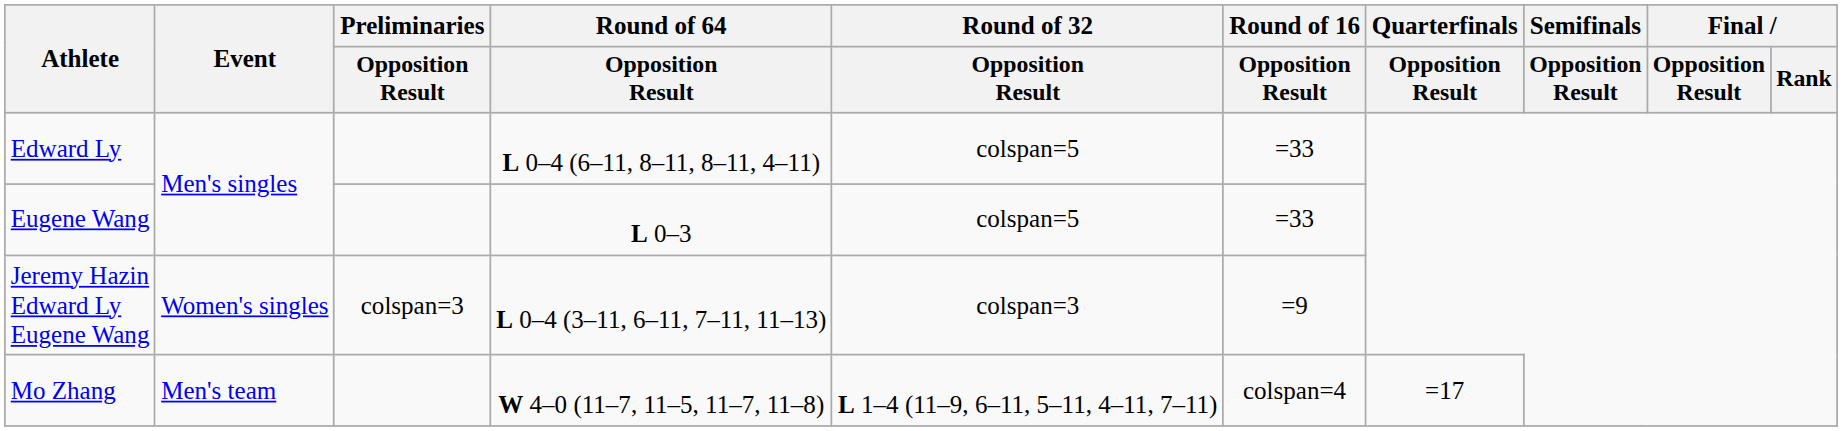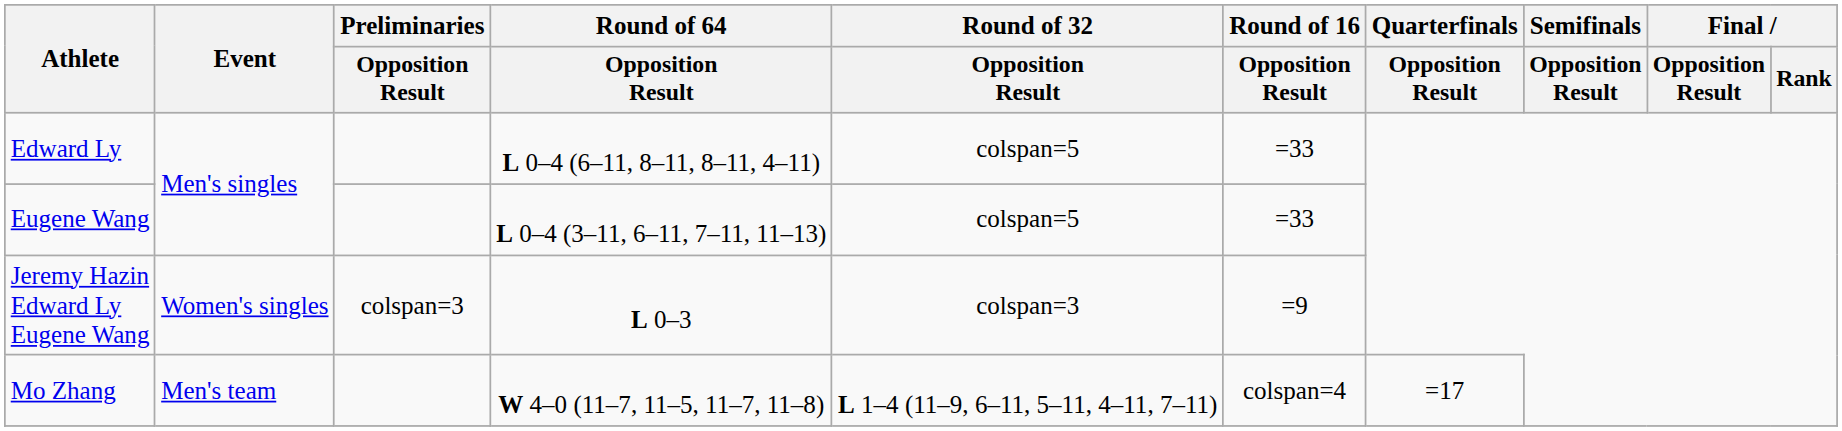(661, 234) L 0–3 -> (661, 234) L 0–4 (3–11, 6–11, 7–11, 11–13)
(661, 319) L 0–4 (3–11, 6–11, 7–11, 11–13) -> (661, 319) L 0–3
